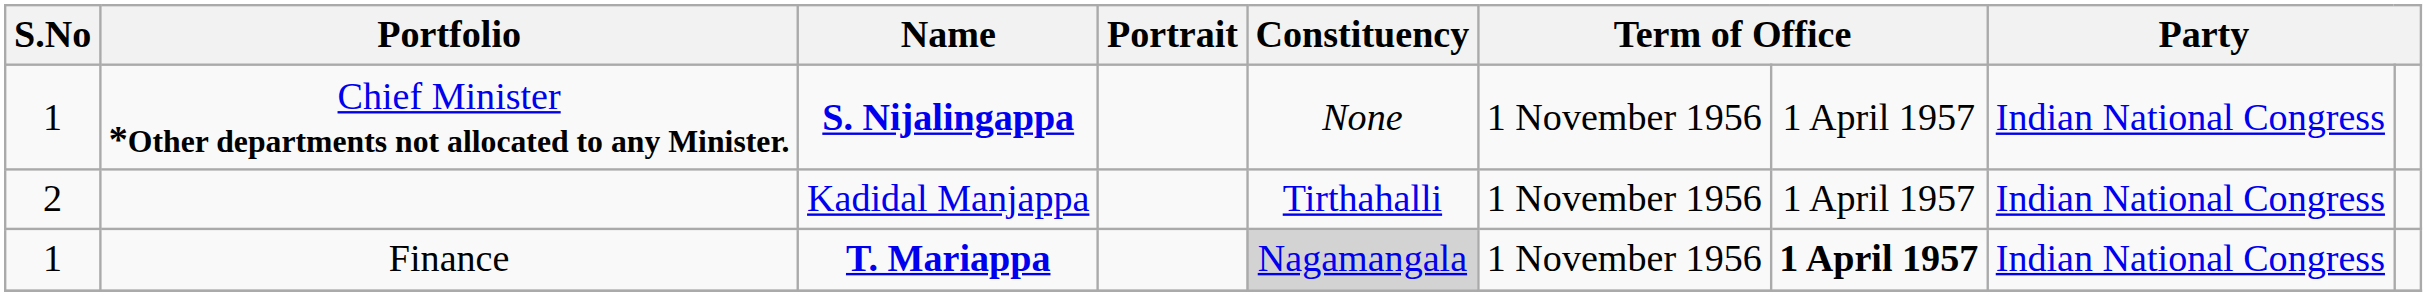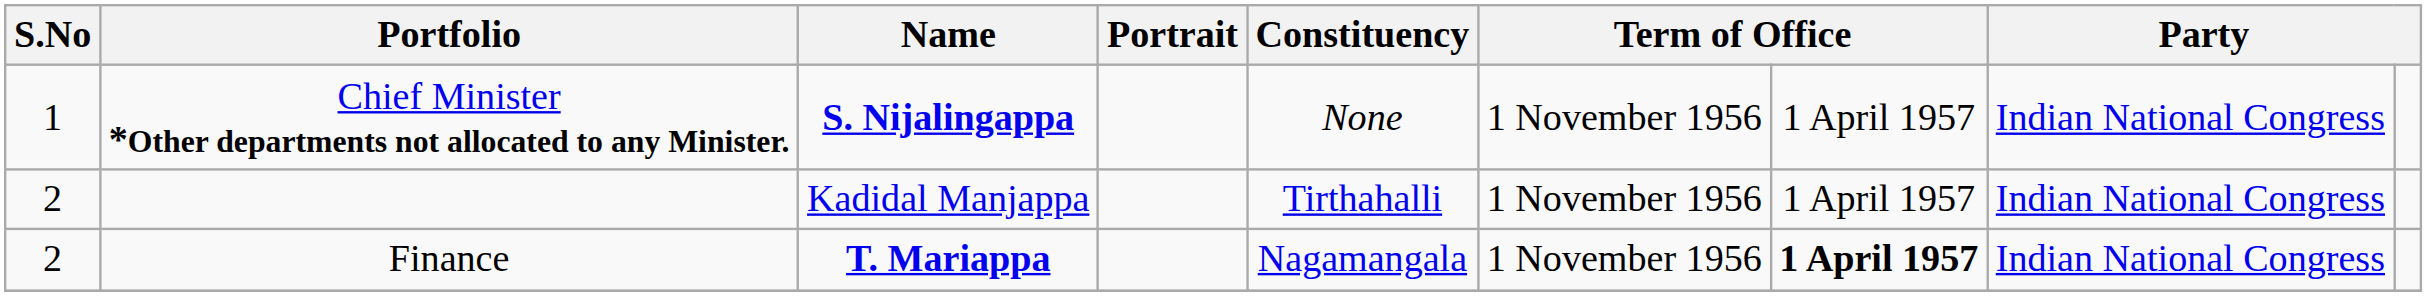(53, 258) 1 -> (53, 258) 2
(1362, 258) lightgrey background -> (1362, 258) no background
